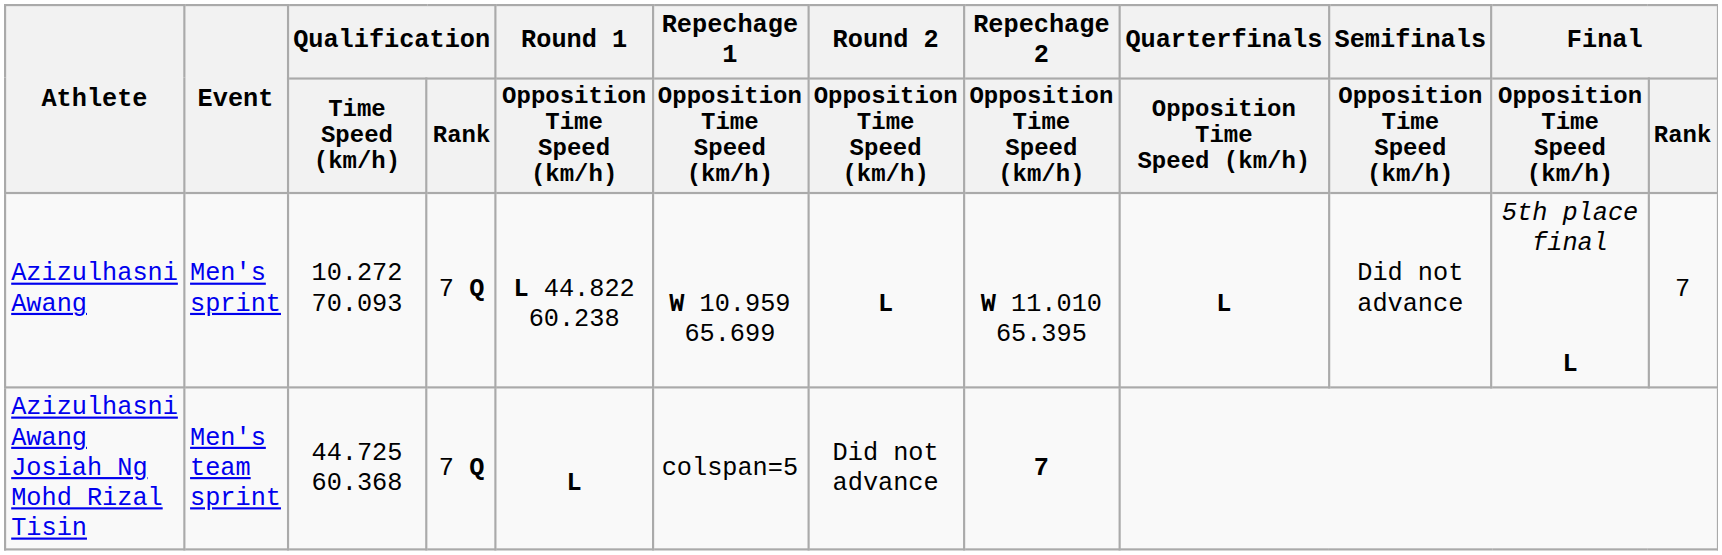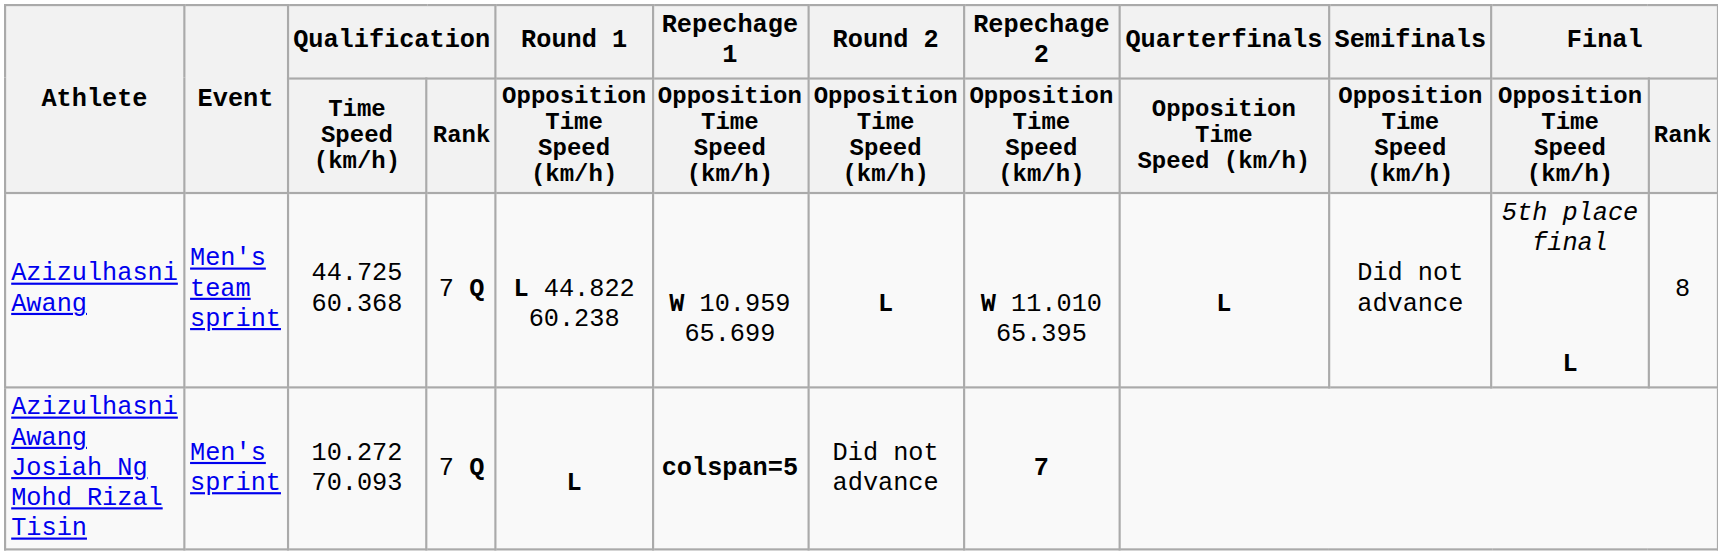(236, 290) Men's sprint -> (236, 290) Men's team sprint
(357, 290) 10.272 70.093 -> (357, 290) 44.725 60.368
(1683, 290) 7 -> (1683, 290) 8
(236, 468) Men's team sprint -> (236, 468) Men's sprint
(357, 468) 44.725 60.368 -> (357, 468) 10.272 70.093
(730, 468) normal -> (730, 468) bold
